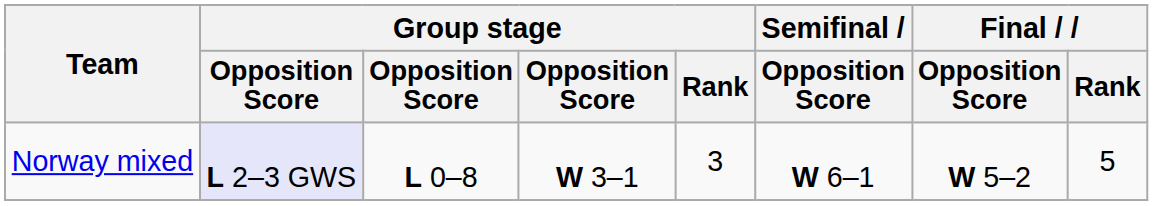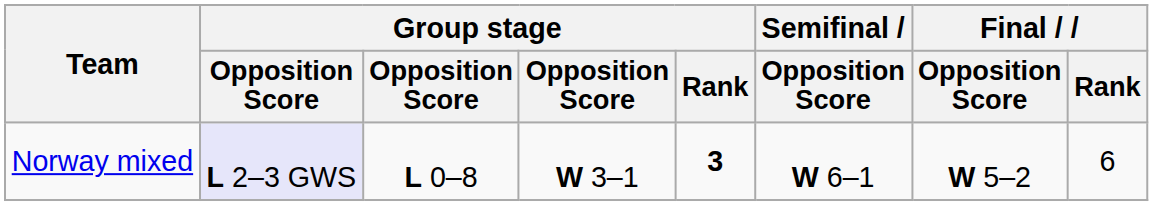(715, 162) normal -> (715, 162) bold
(1107, 162) 5 -> (1107, 162) 6
